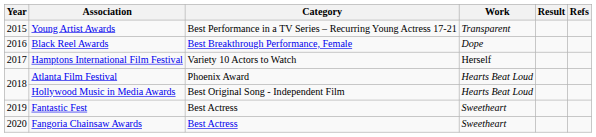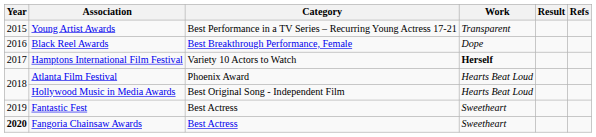(476, 60) normal -> (477, 60) bold
(17, 124) normal -> (17, 124) bold
